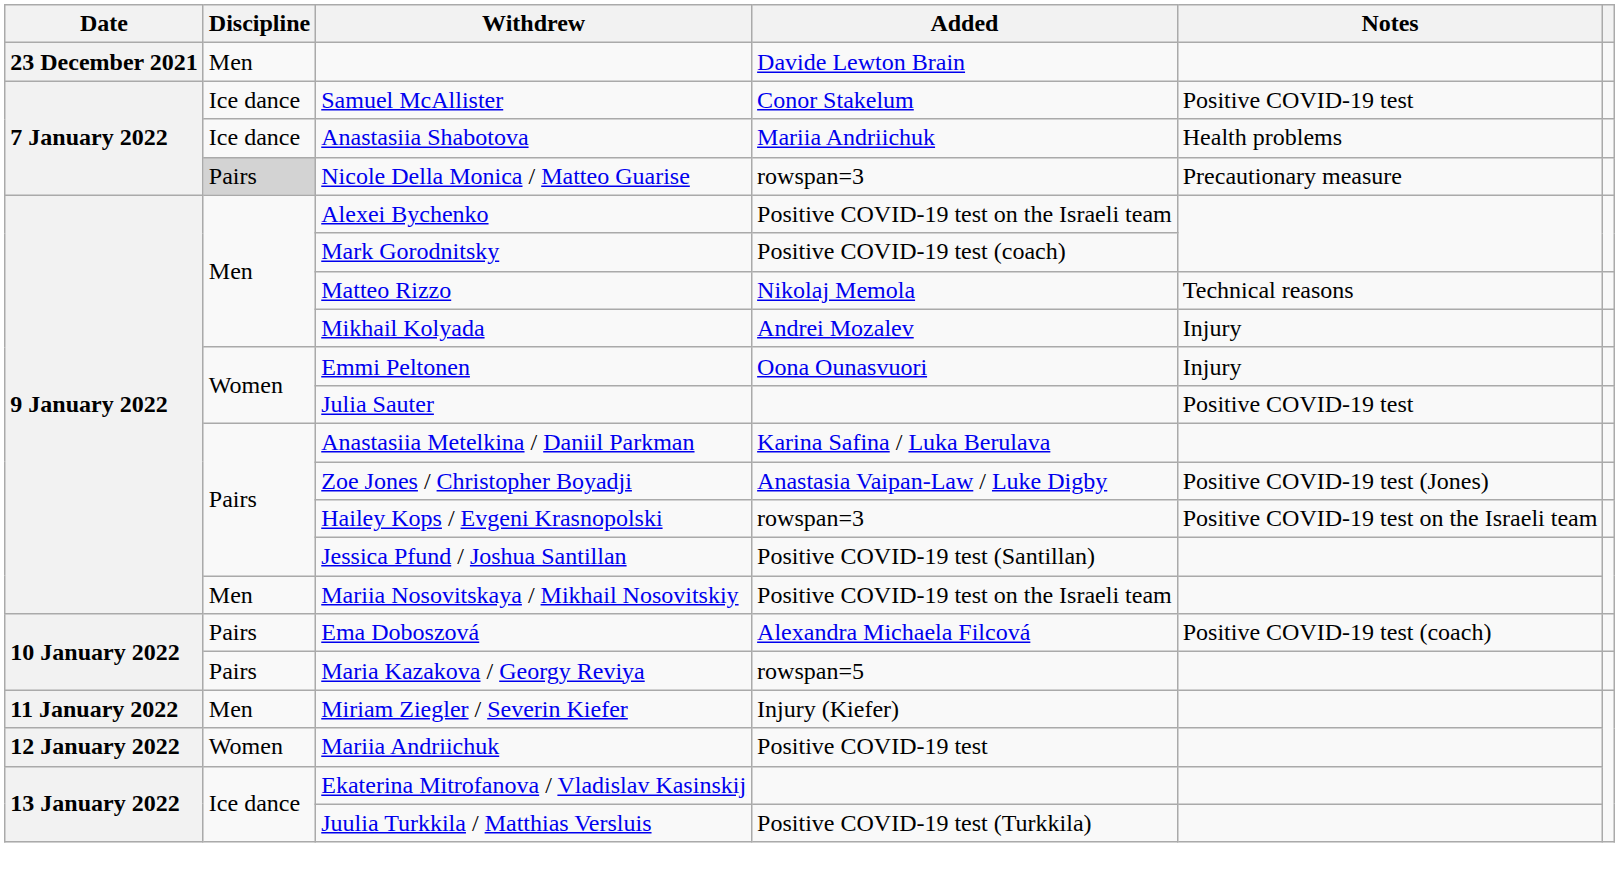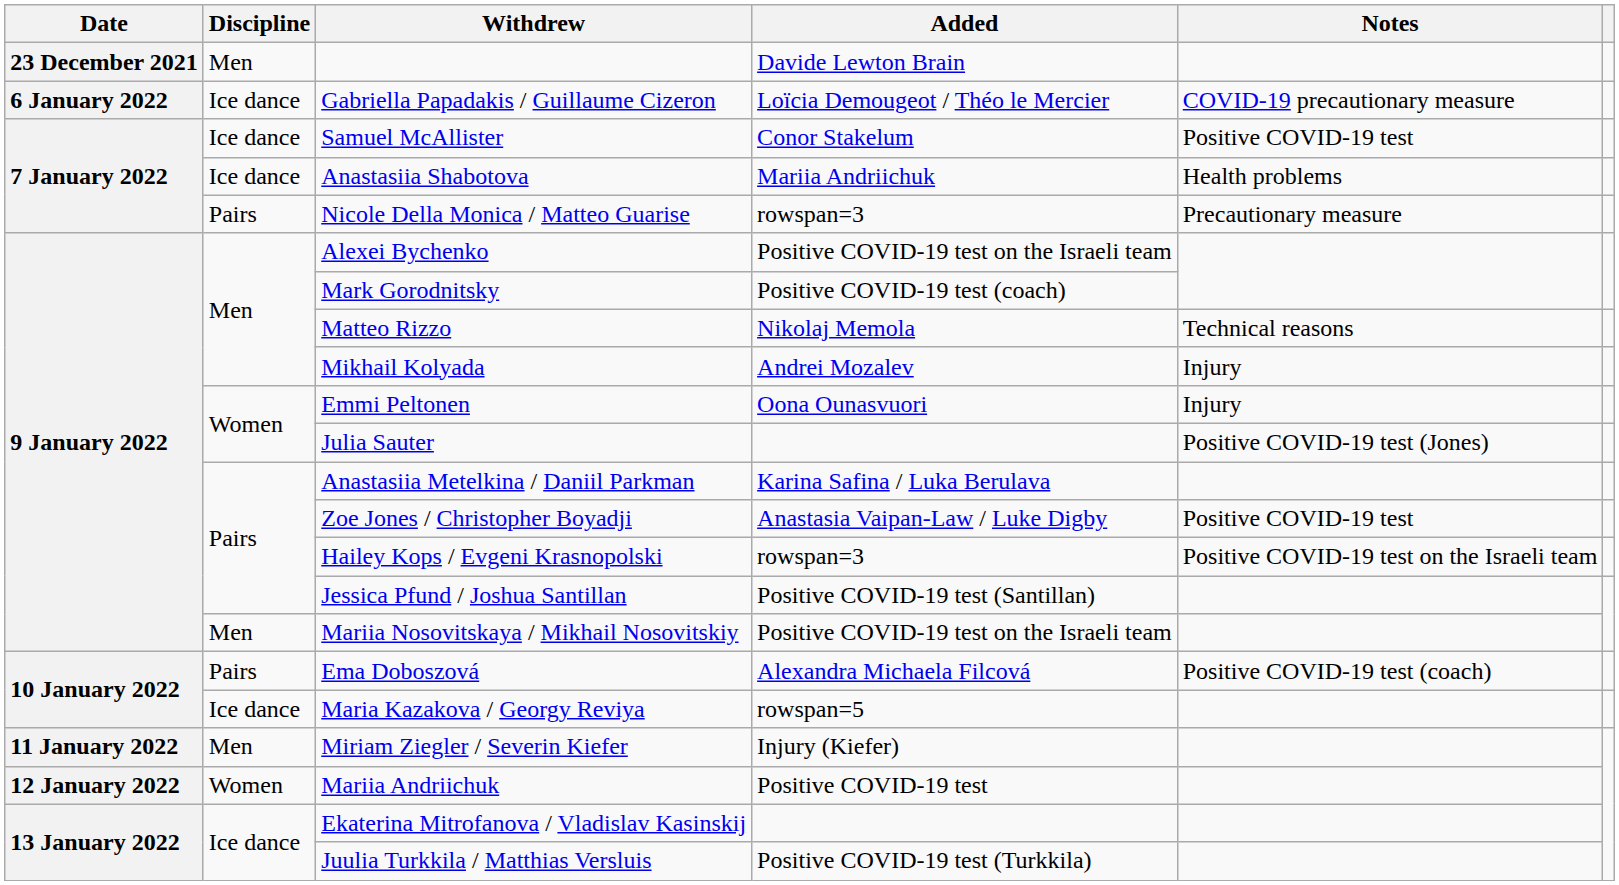+ row: (519, 99)
(233, 175) lightgrey background -> (233, 213) no background
(1298, 404) Positive COVID-19 test -> (1336, 442) Positive COVID-19 test (Jones)
(1336, 480) Positive COVID-19 test (Jones) -> (1298, 518) Positive COVID-19 test
(233, 670) Pairs -> (254, 708) Ice dance
